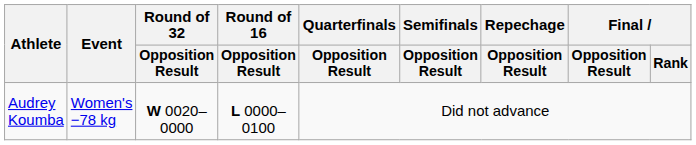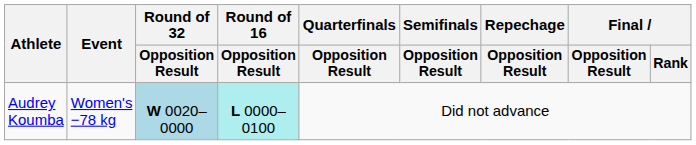(177, 120) no background -> (177, 120) lightblue background
(258, 120) no background -> (258, 120) paleturquoise background
